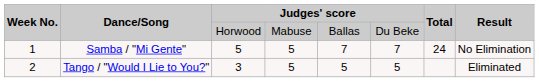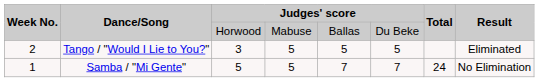rows swapped: (136, 49) <-> (136, 67)
